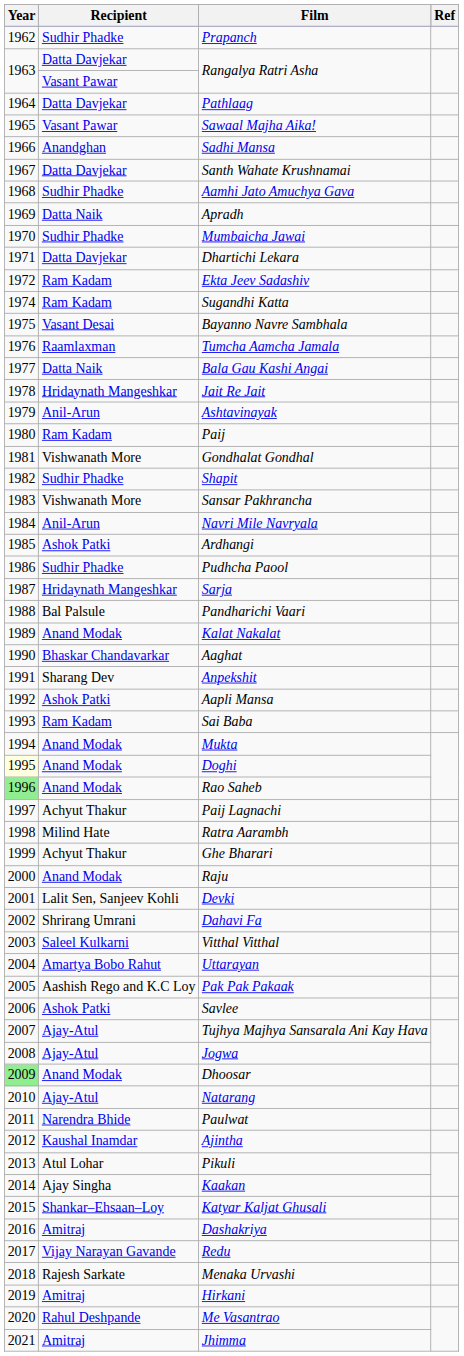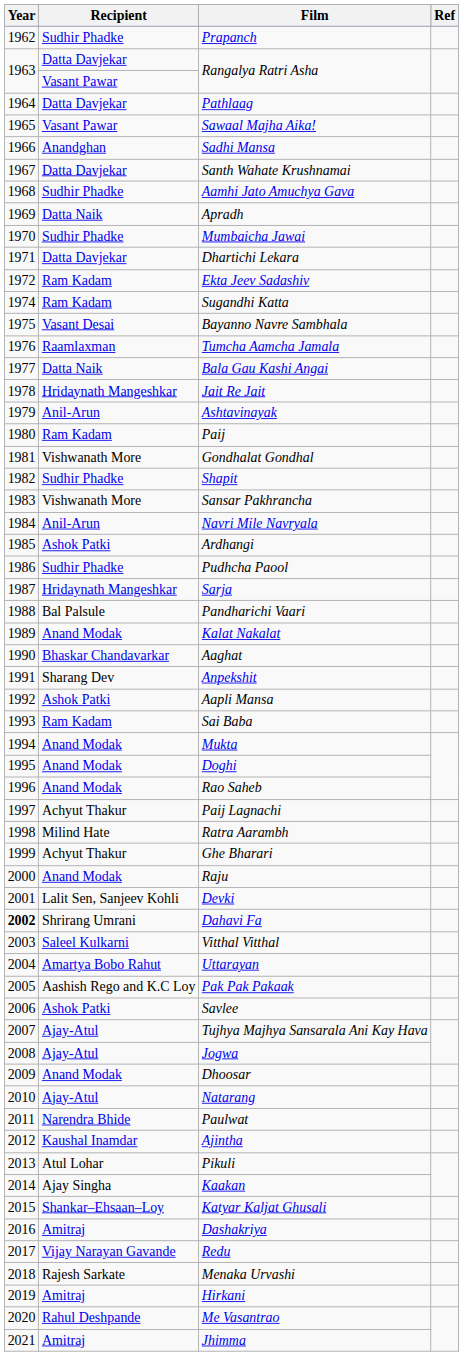(22, 766) lightyellow background -> (22, 766) no background
(22, 788) lightgreen background -> (22, 788) no background
(22, 920) normal -> (22, 920) bold
(22, 1075) lightgreen background -> (22, 1075) no background
